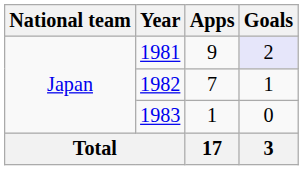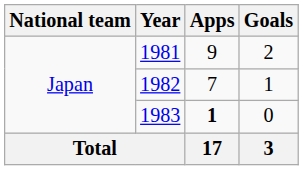(268, 52) lavender background -> (268, 52) no background
(212, 116) normal -> (212, 116) bold
